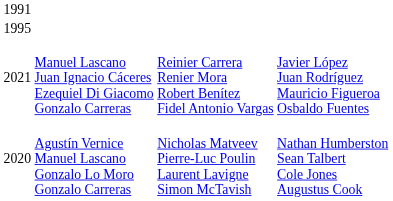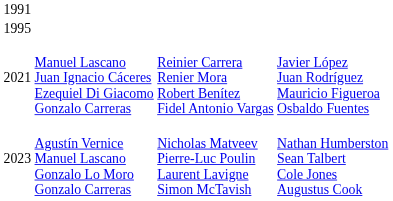(17, 159) 2020 -> (17, 159) 2023
